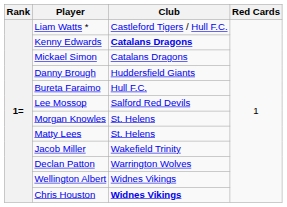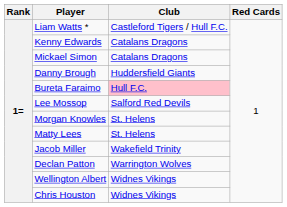(152, 42) bold -> (149, 42) normal
(129, 88) no background -> (129, 88) pink background
(146, 194) bold -> (143, 194) normal
